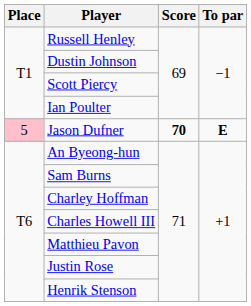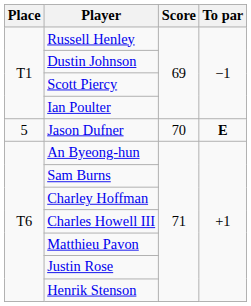(24, 130) pink background -> (24, 130) no background
(179, 130) bold -> (179, 130) normal
